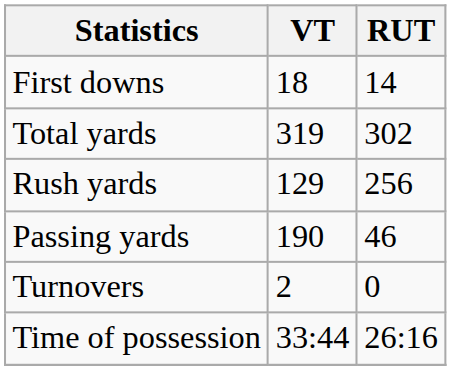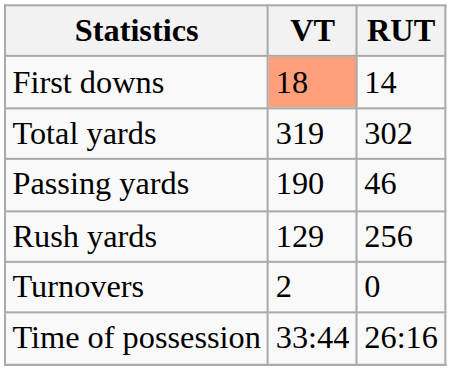(292, 81) no background -> (292, 81) lightsalmon background
rows swapped: (85, 184) <-> (101, 235)
